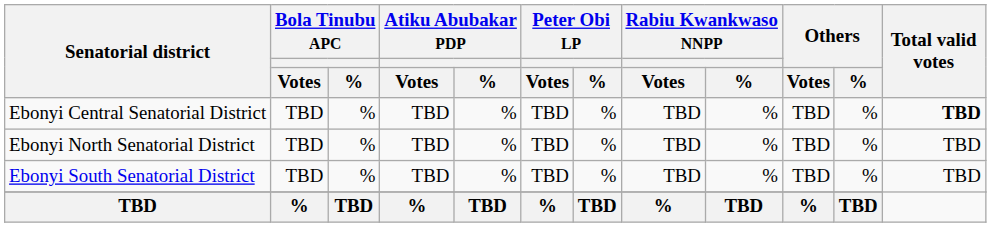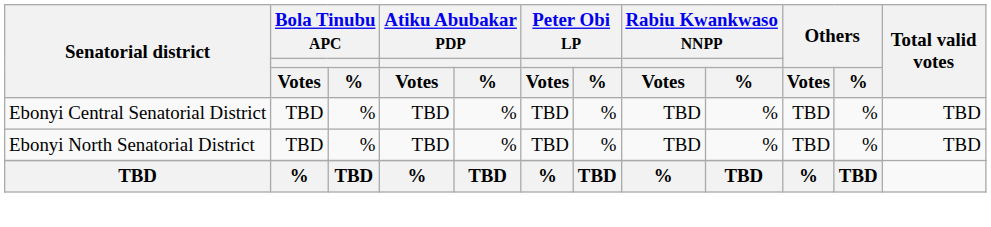(961, 113) bold -> (962, 113) normal
- row: (132, 176)
